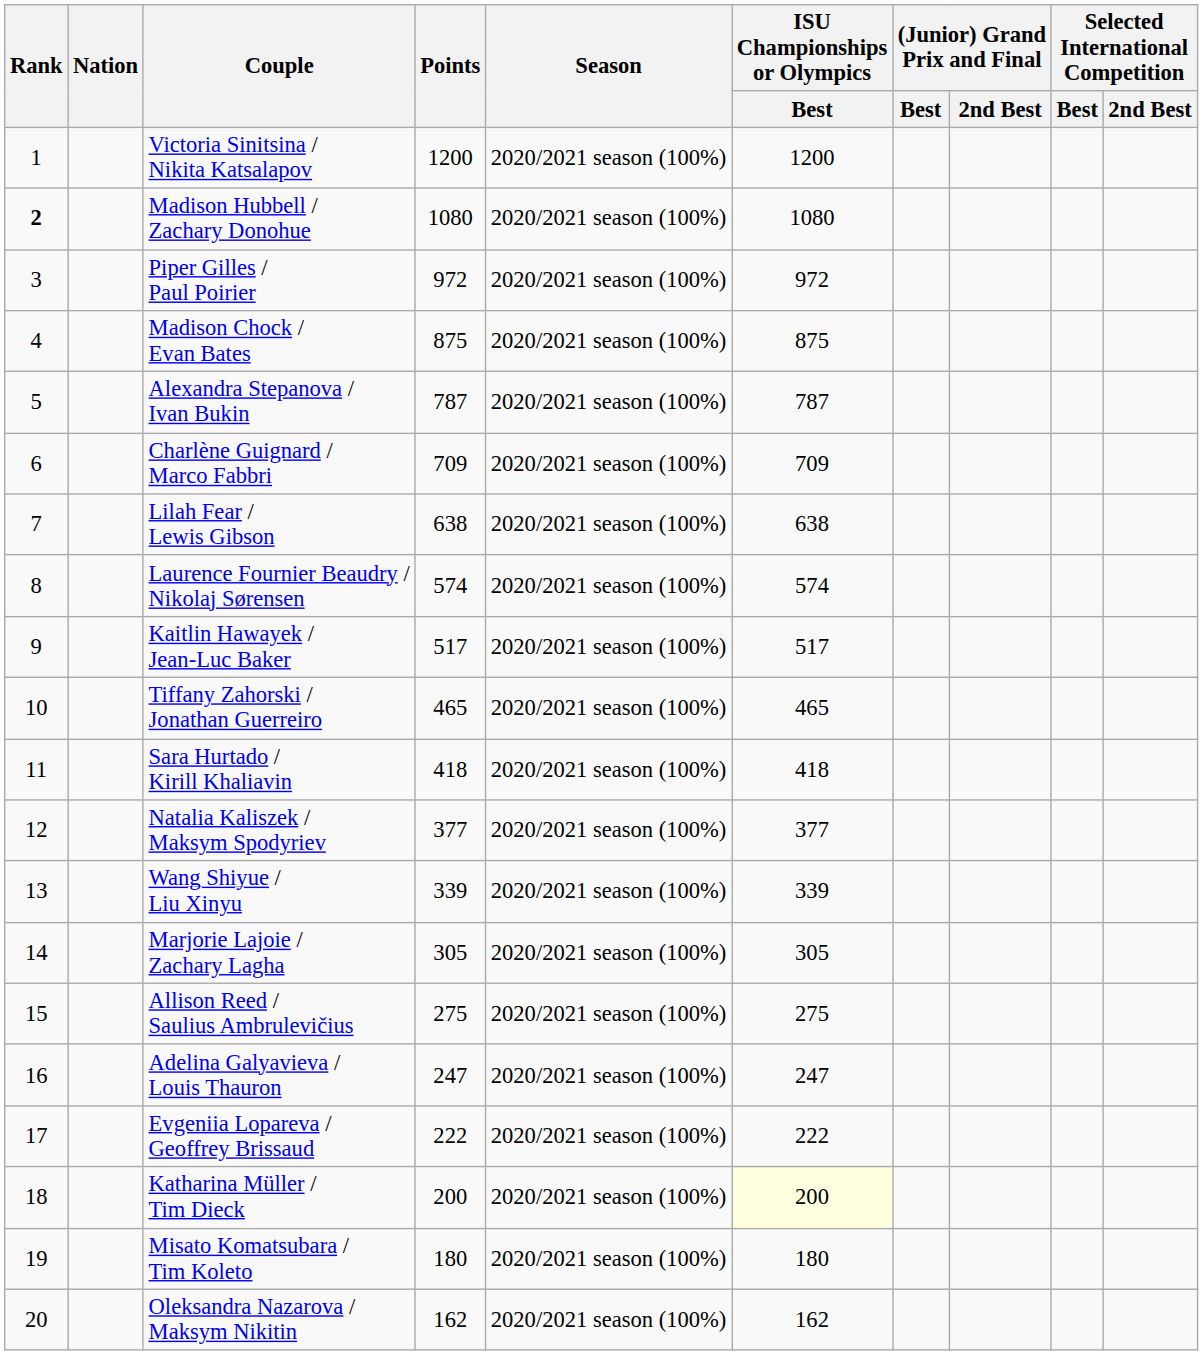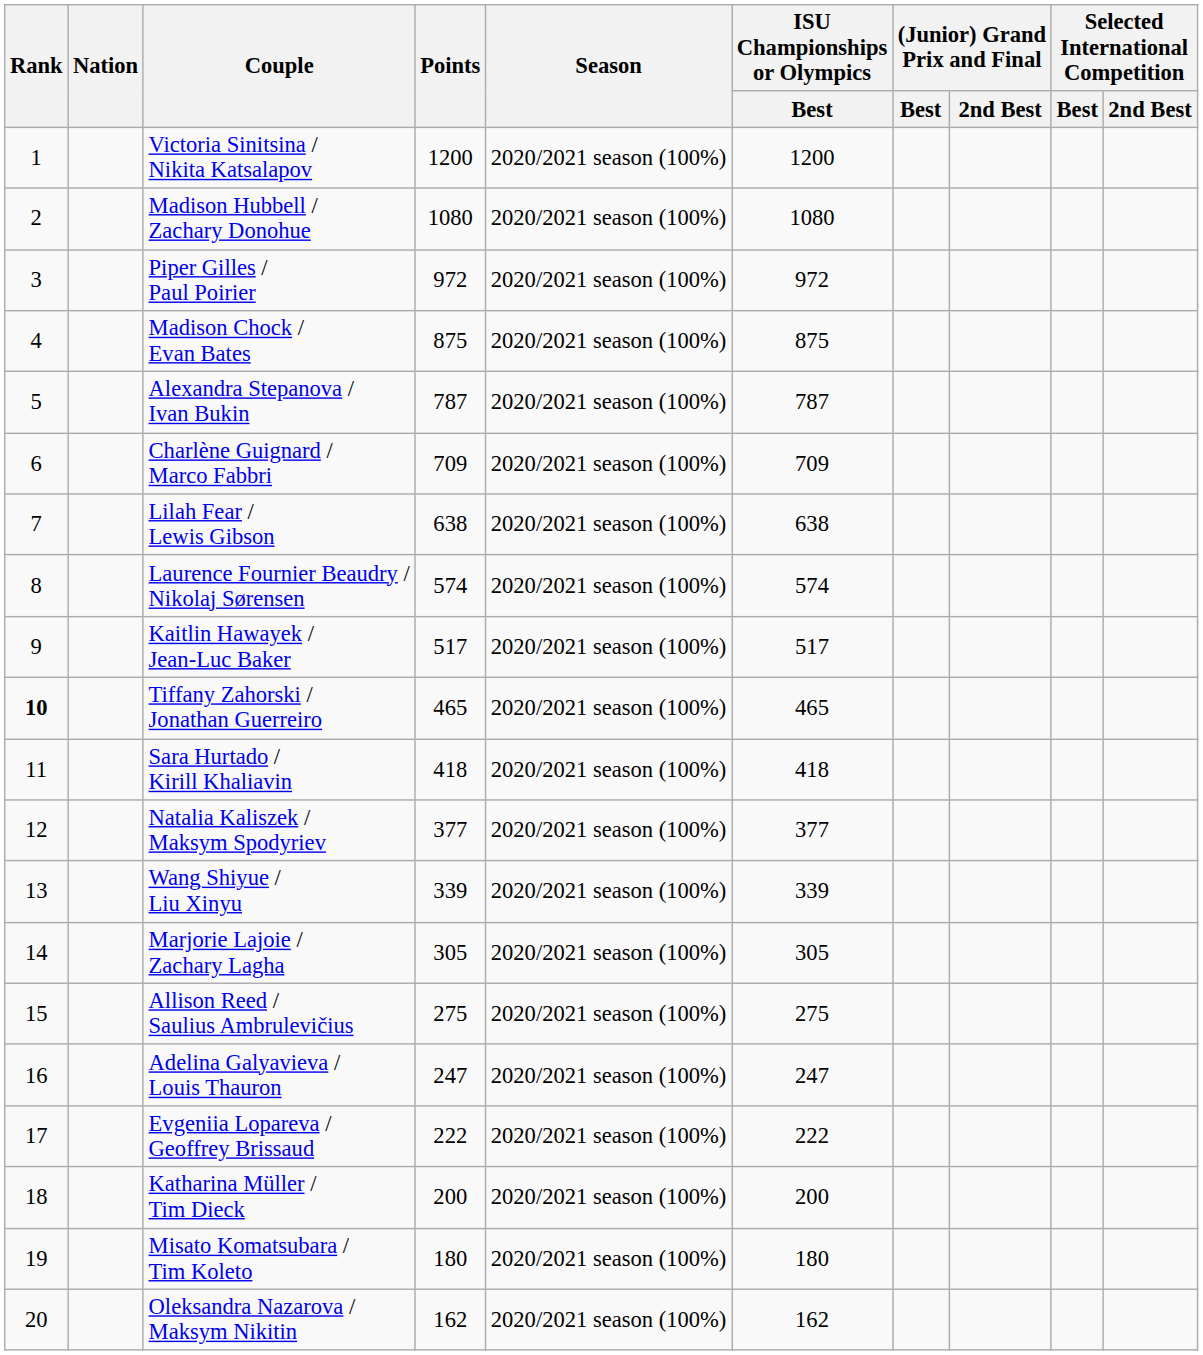(36, 218) bold -> (36, 218) normal
(36, 707) normal -> (36, 707) bold
(812, 1197) lightyellow background -> (812, 1197) no background
